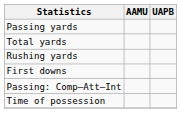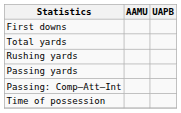rows swapped: (37, 71) <-> (42, 27)
